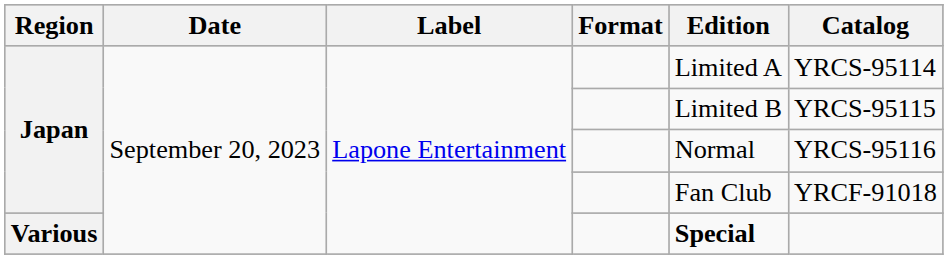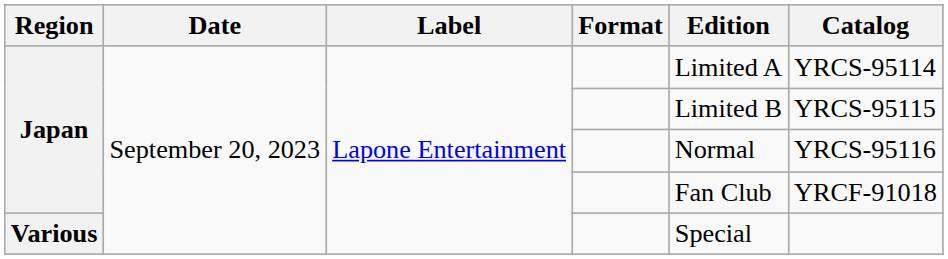(715, 233) bold -> (713, 233) normal
